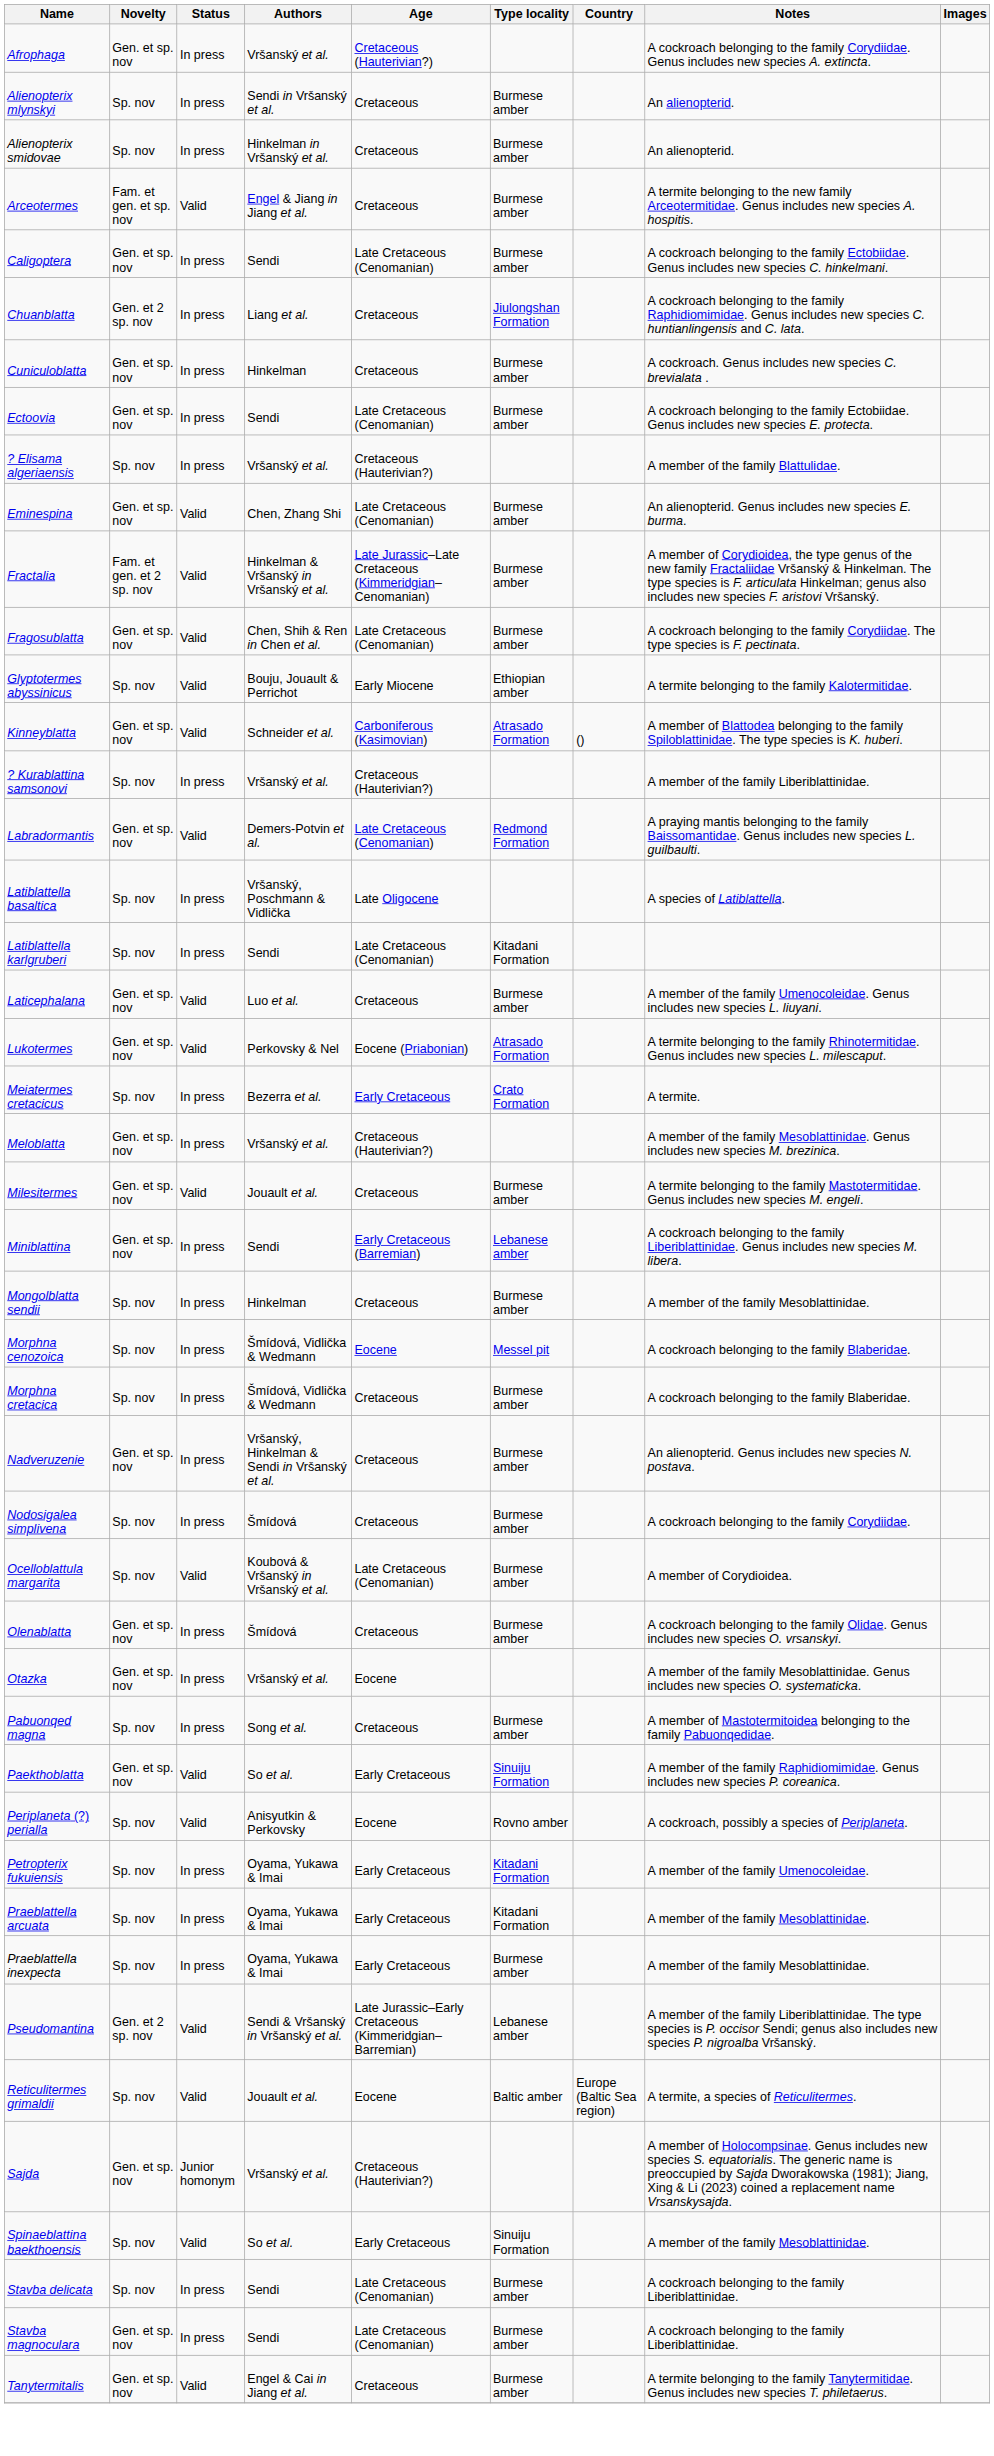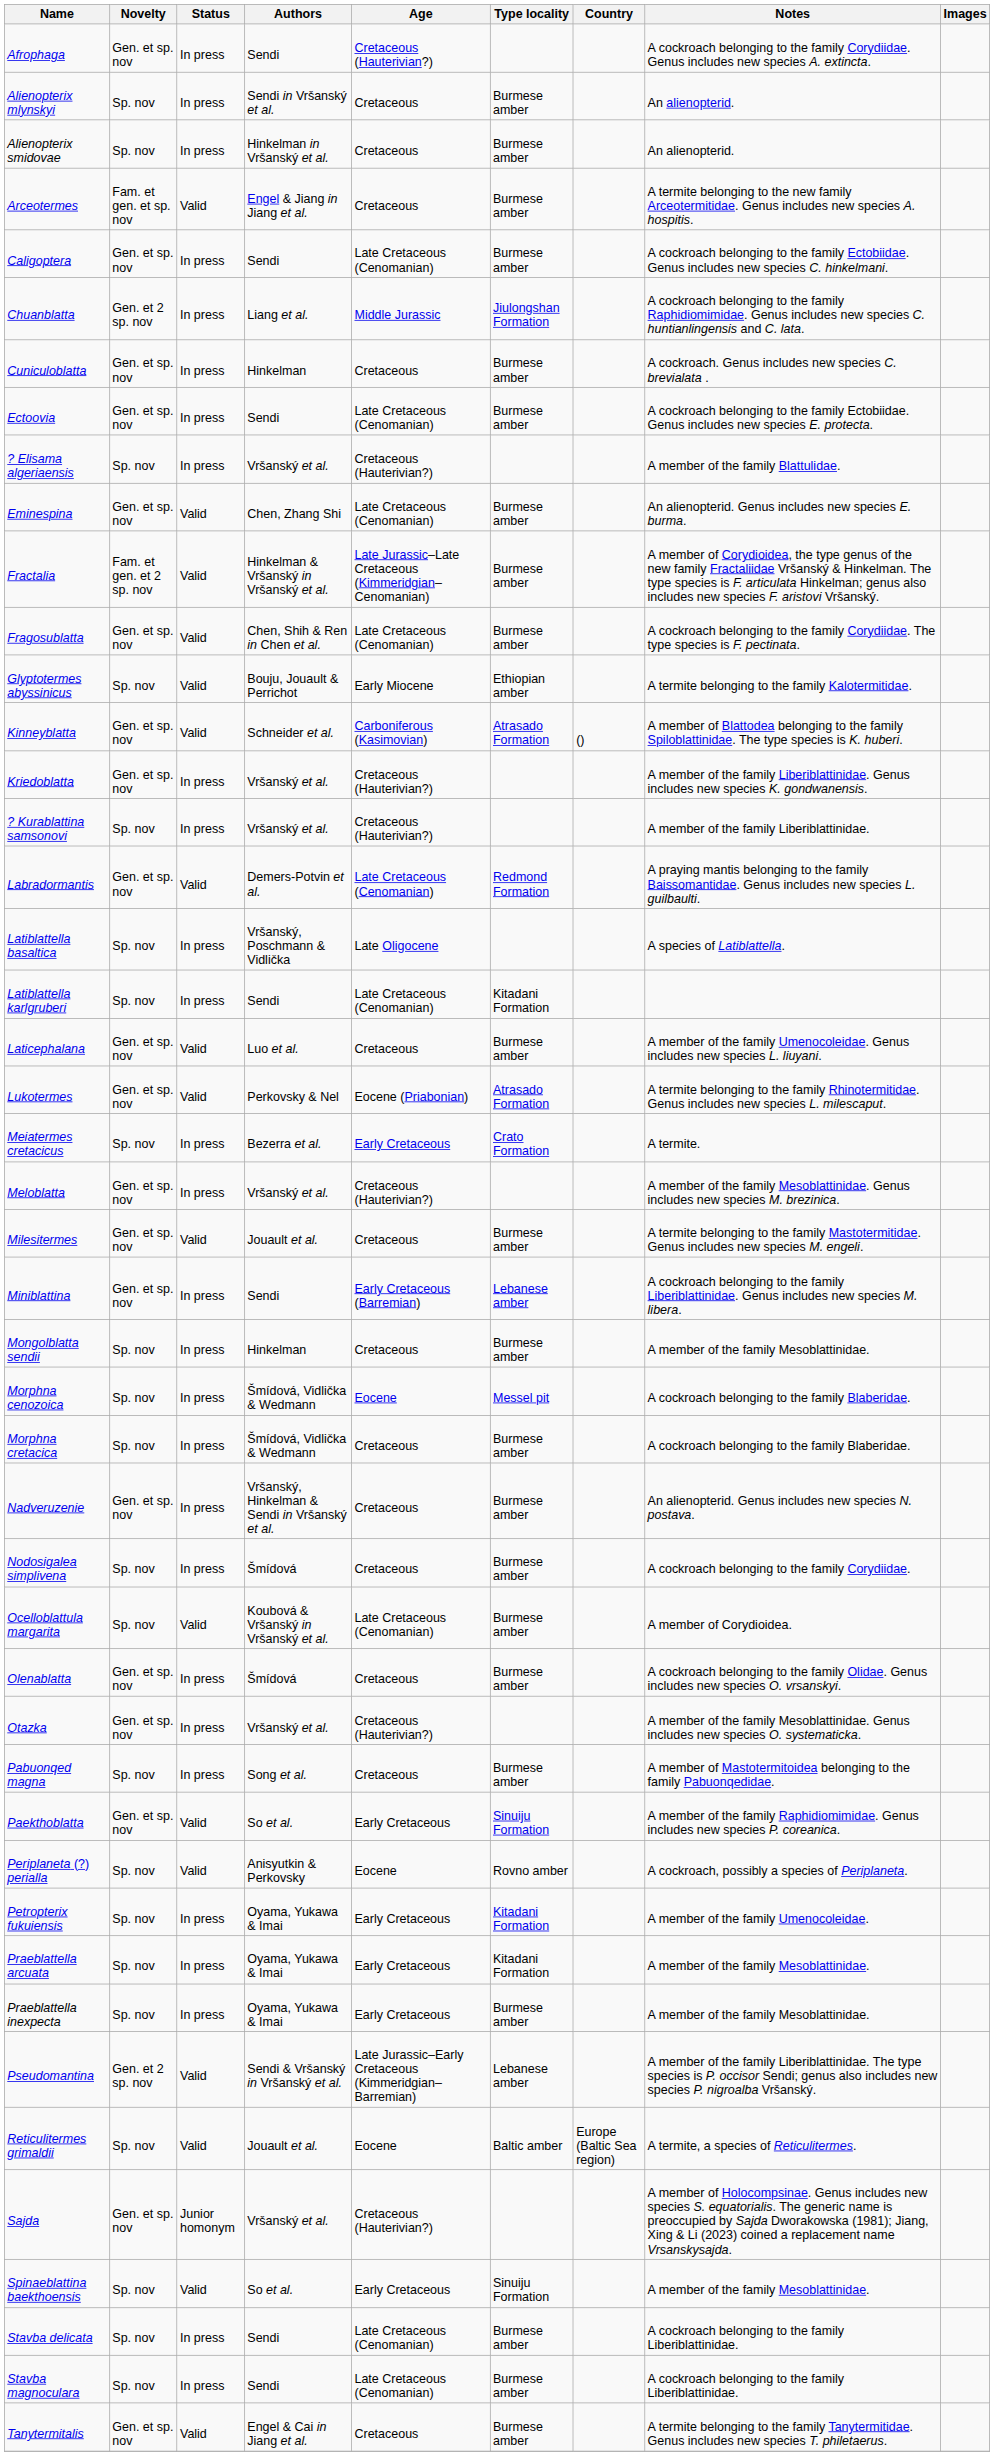(288, 55) Vršanský et al. -> (263, 55) Sendi
(386, 315) Cretaceous -> (397, 315) Middle Jurassic
+ row: (41, 781)
(376, 1679) Eocene -> (394, 1727) Cretaceous (Hauterivian?)
(143, 2338) Gen. et sp. nov -> (133, 2386) Sp. nov
